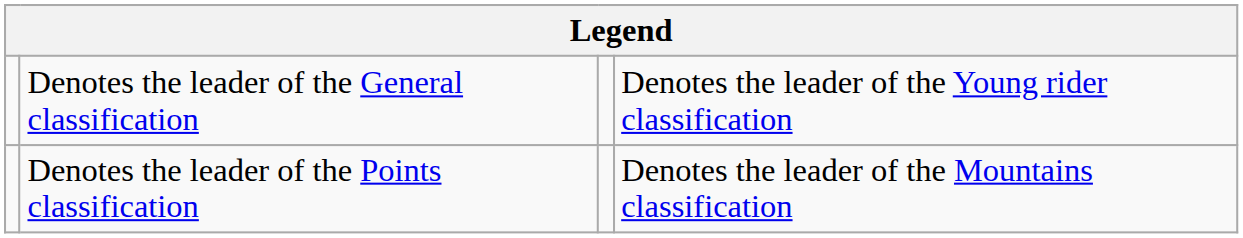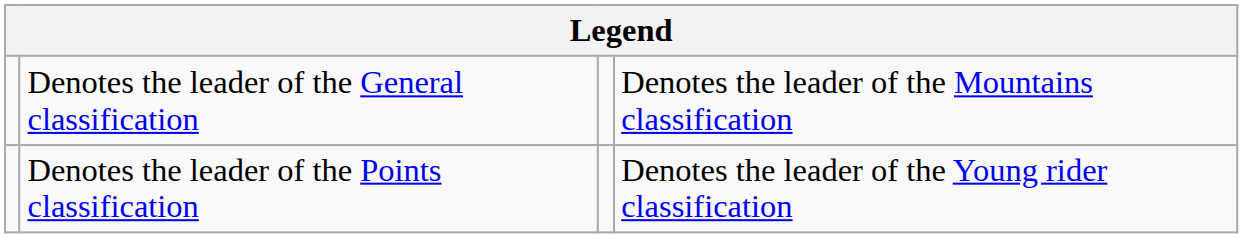(864, 100) Denotes the leader of the Young rider classification -> (857, 100) Denotes the leader of the Mountains classification
(857, 188) Denotes the leader of the Mountains classification -> (864, 188) Denotes the leader of the Young rider classification
